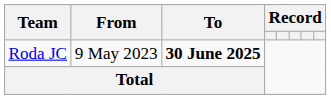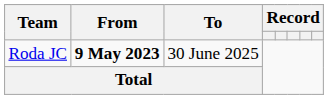(116, 53) normal -> (117, 53) bold
(213, 53) bold -> (213, 53) normal
